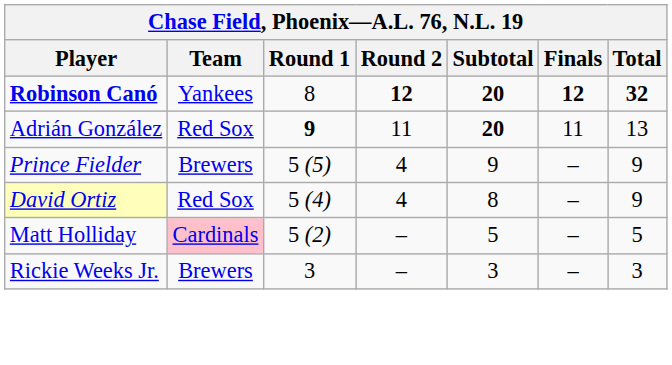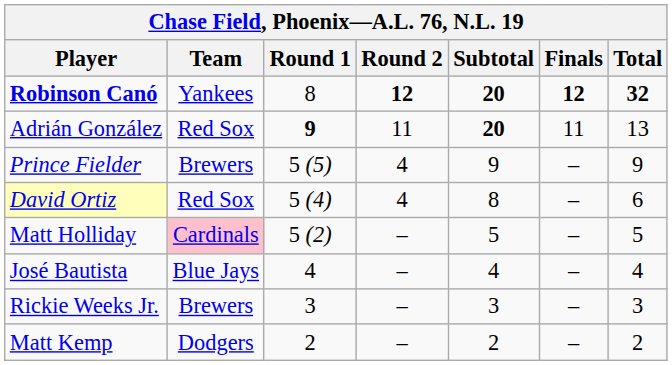(637, 199) 9 -> (638, 199) 6
+ row: (69, 270)
+ row: (61, 341)
